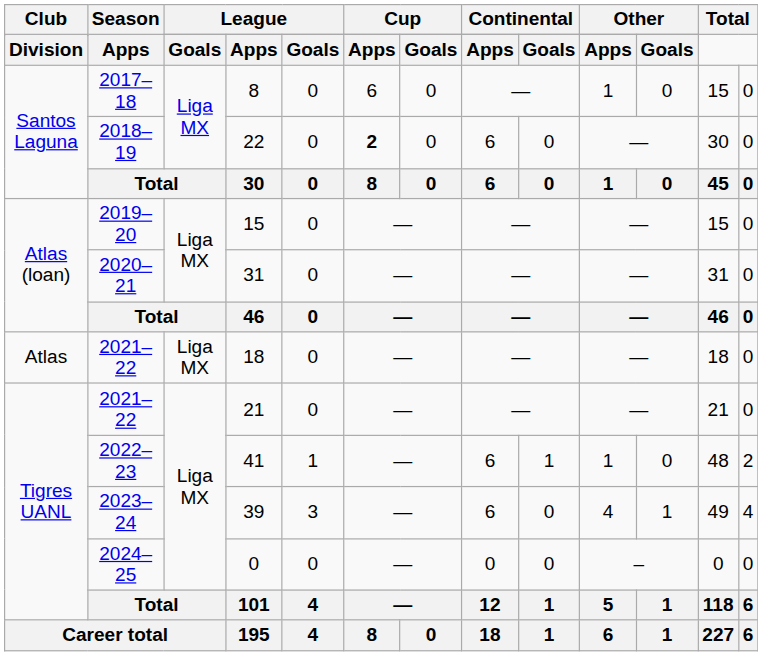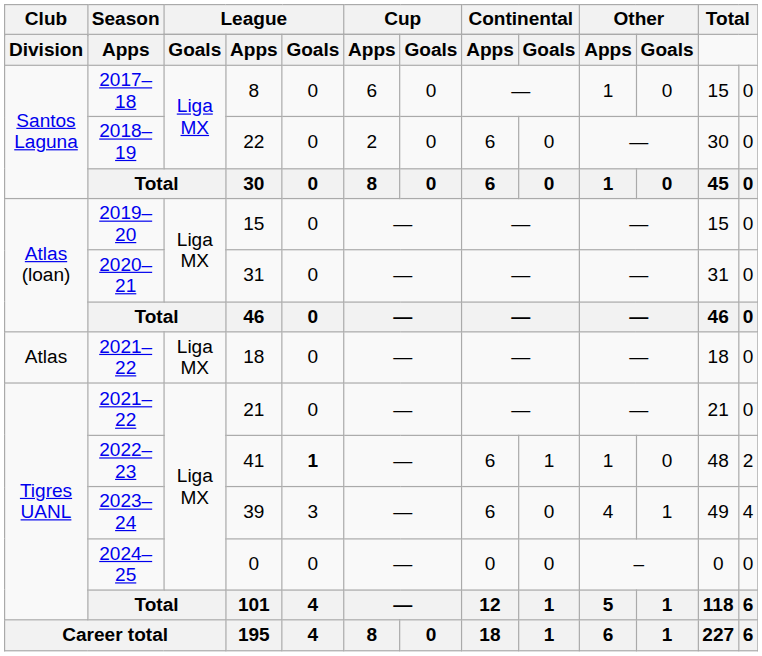(372, 142) bold -> (372, 142) normal
(313, 460) normal -> (313, 460) bold
